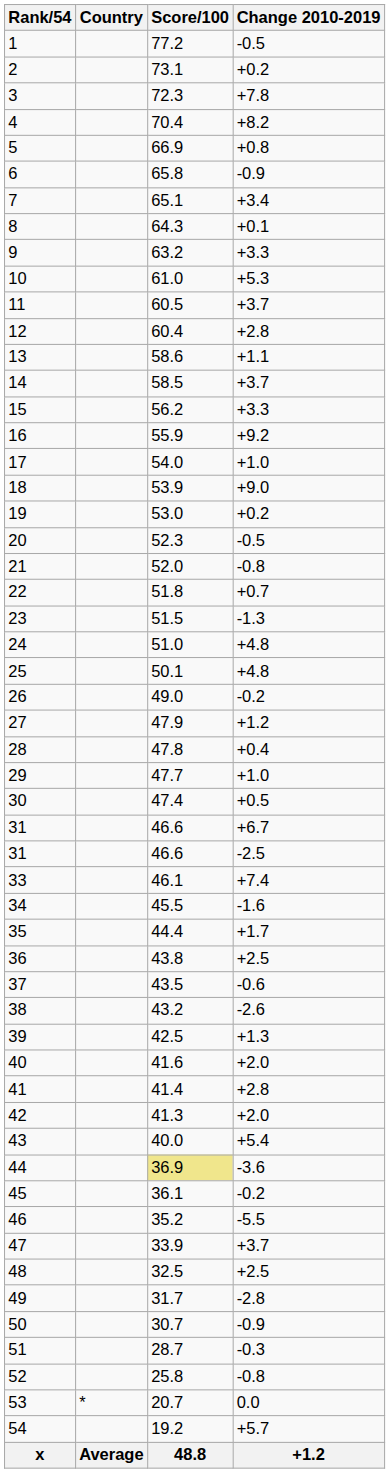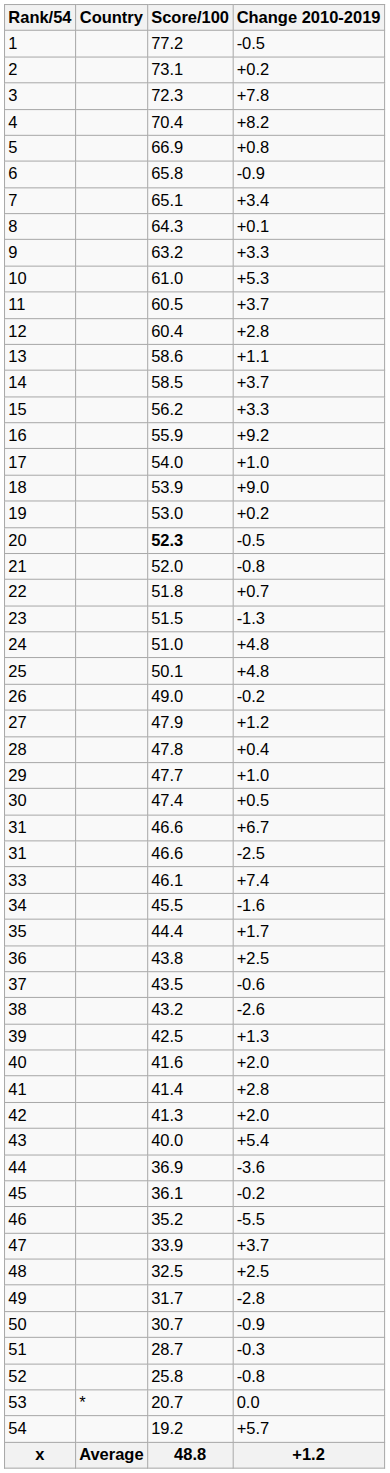(167, 540) normal -> (167, 540) bold
(167, 1167) khaki background -> (167, 1167) no background
